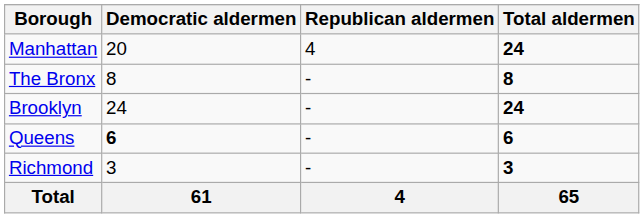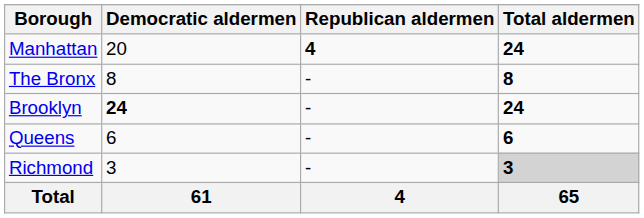(310, 49) normal -> (310, 49) bold
(116, 108) normal -> (116, 108) bold
(111, 138) bold -> (111, 138) normal
(508, 167) no background -> (508, 167) lightgrey background
